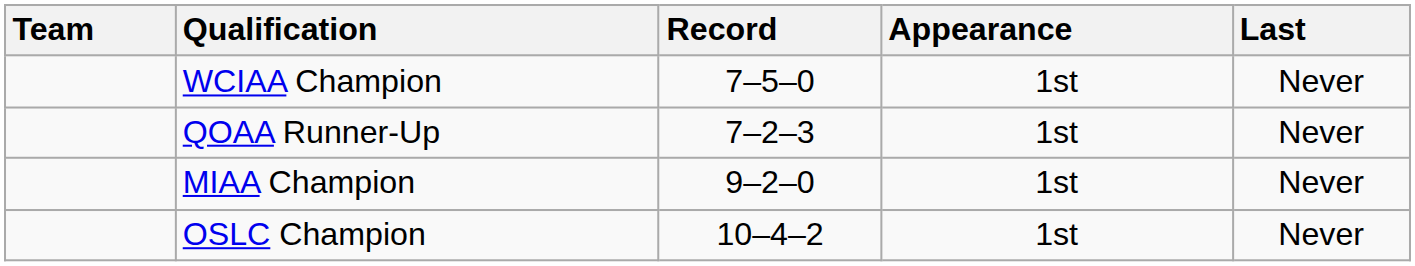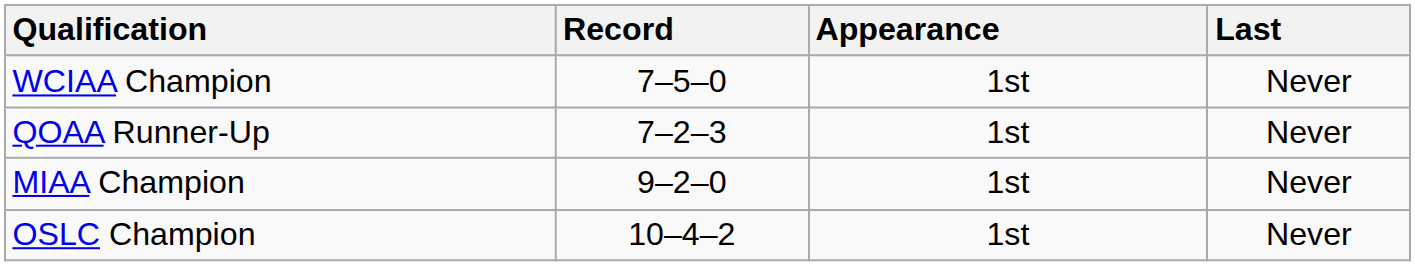- column: (53, 30)
